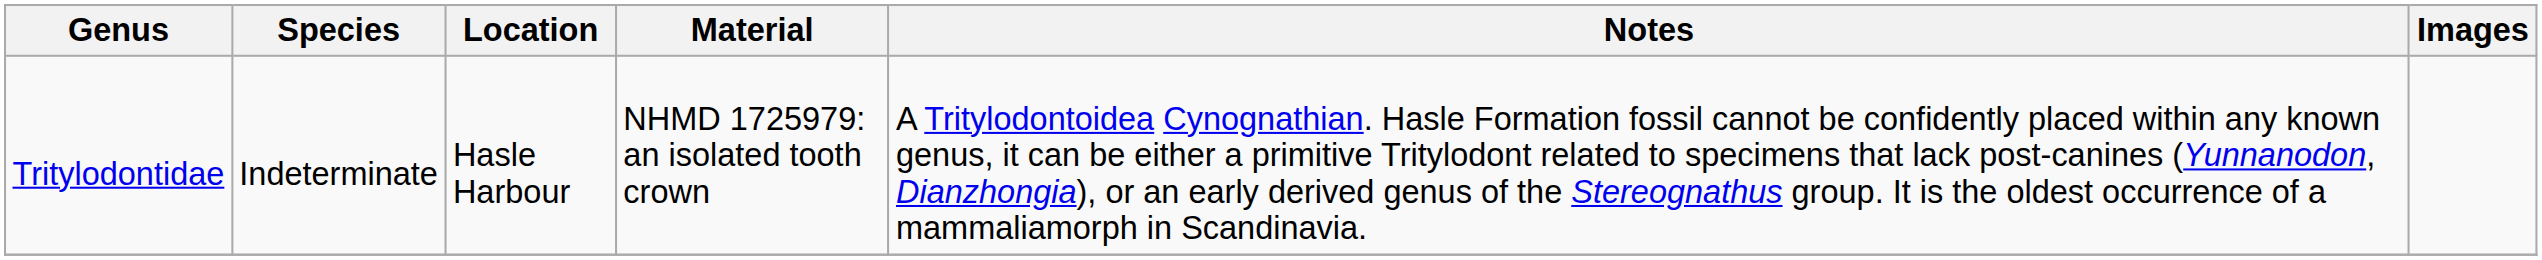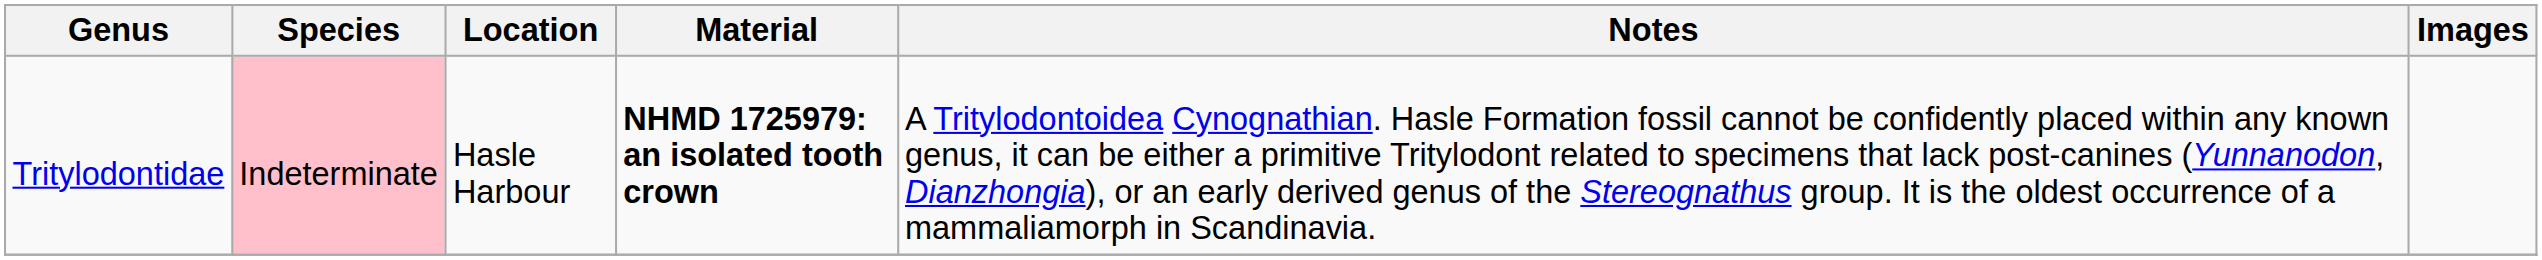(339, 173) no background -> (339, 173) pink background
(744, 154) normal -> (753, 154) bold
